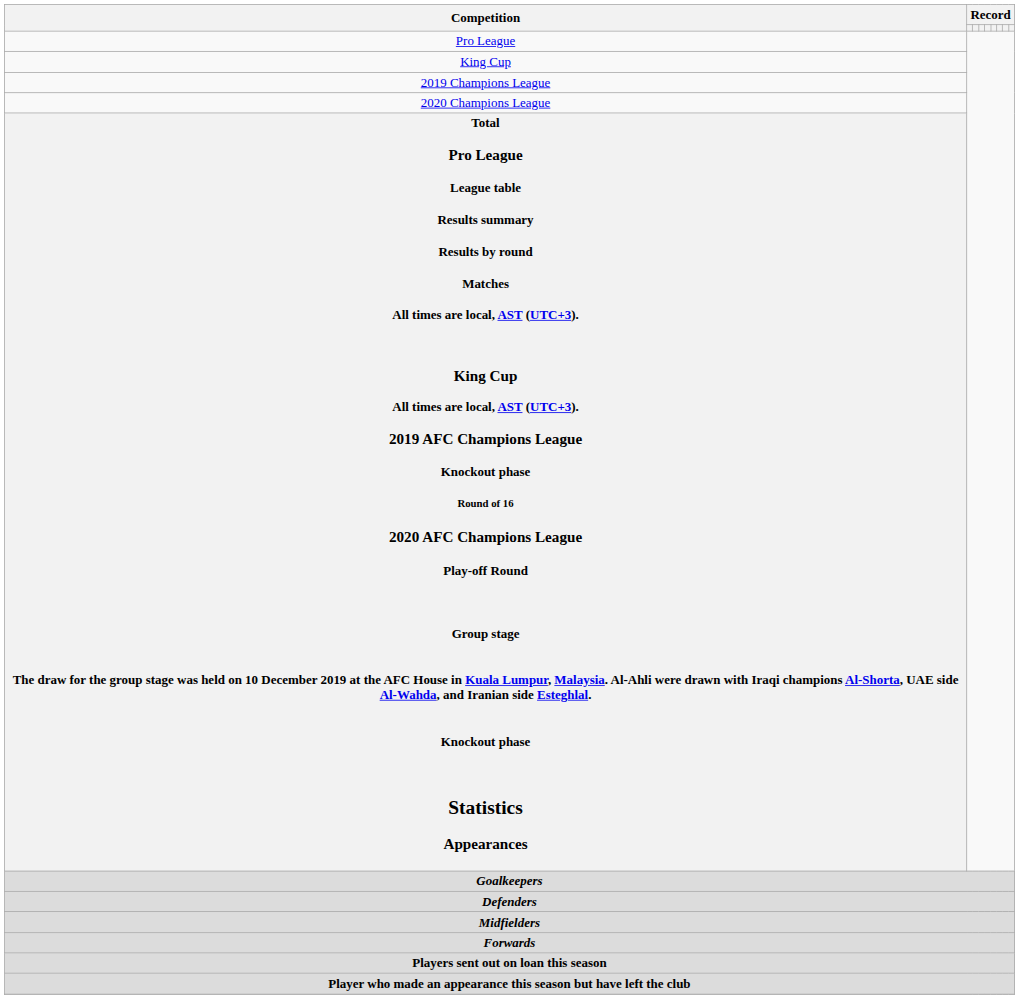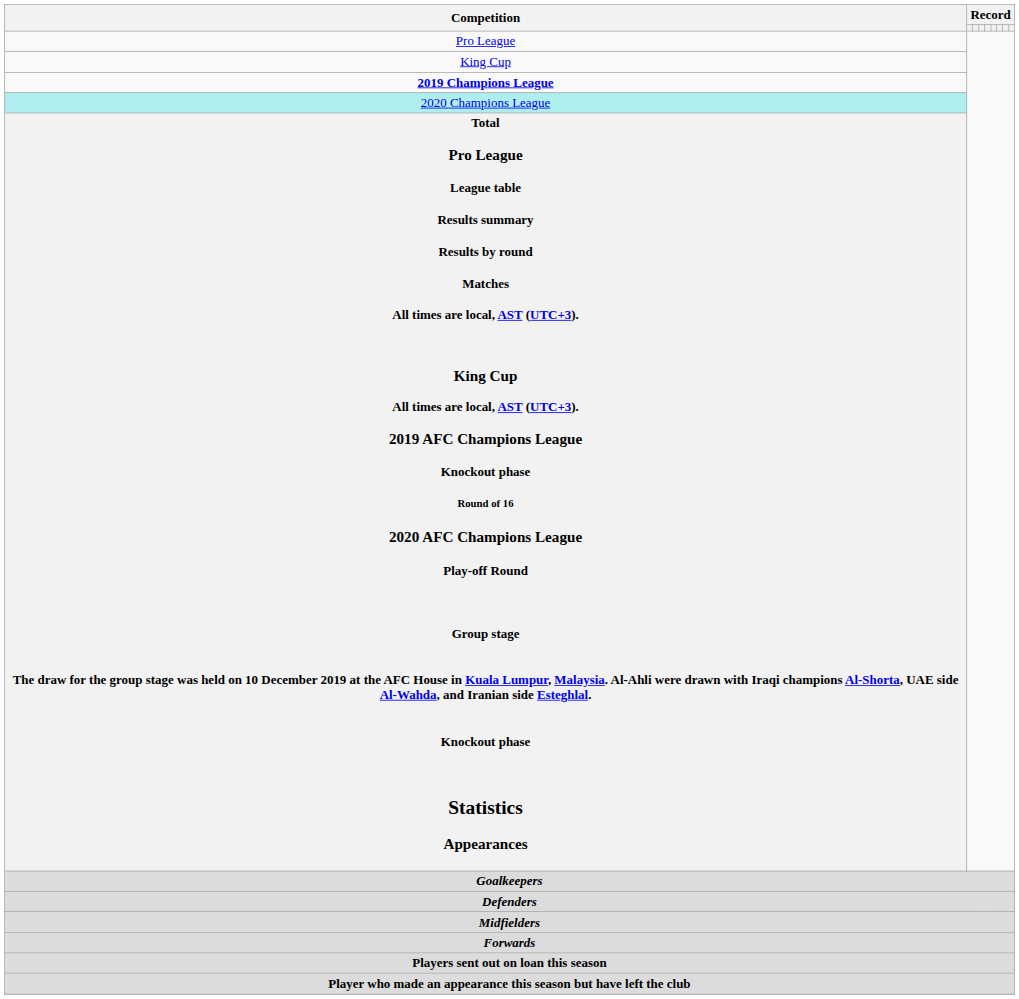(486, 82) normal -> (486, 82) bold
(486, 102) no background -> (486, 102) paleturquoise background
